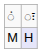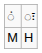(29, 38) lavender background -> (29, 38) no background
